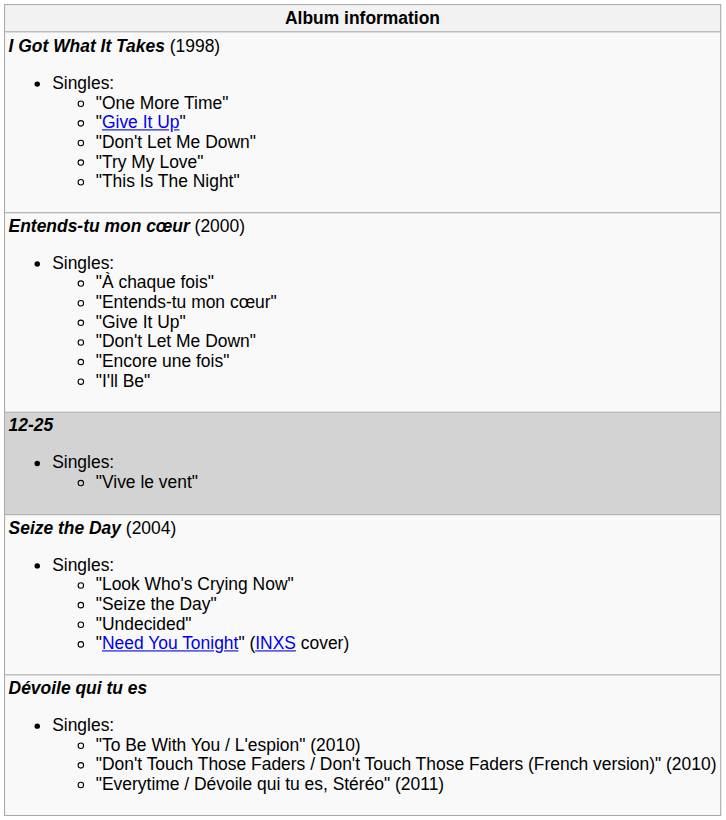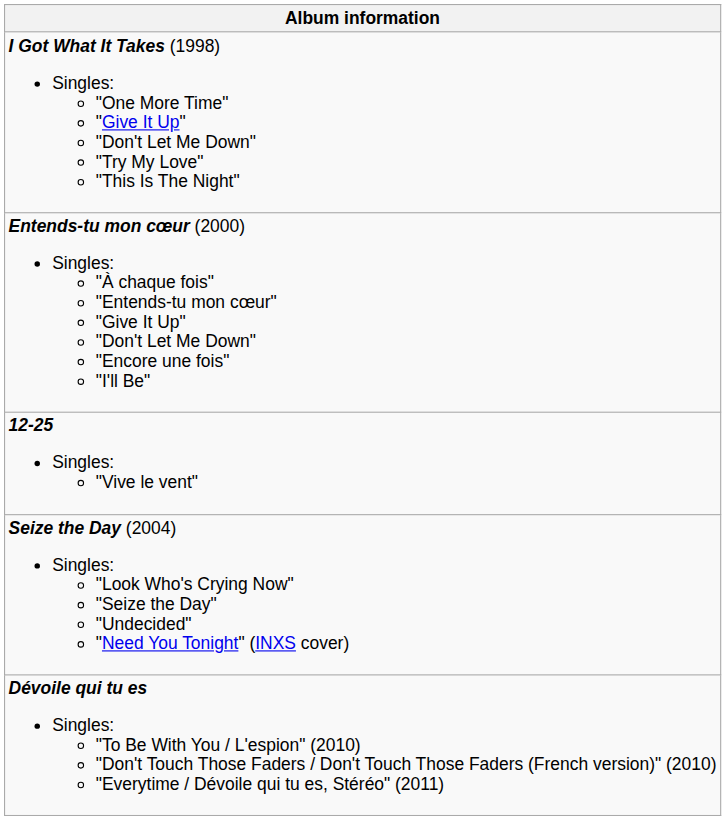(363, 455) lightgrey background -> (363, 455) no background
